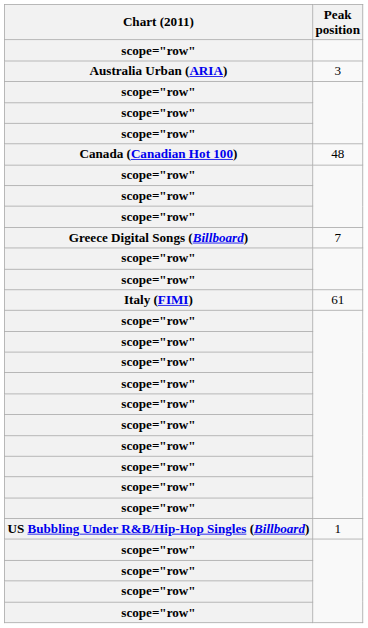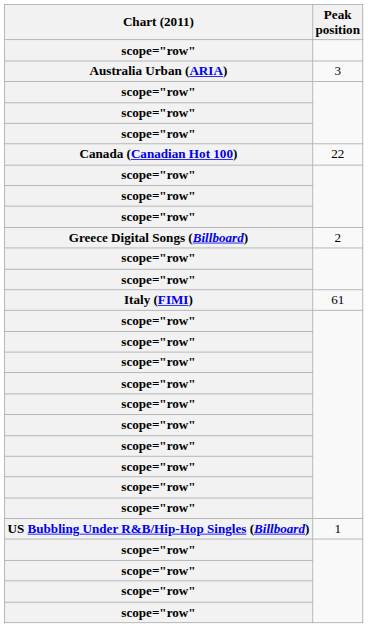(338, 154) 48 -> (338, 154) 22
(338, 237) 7 -> (338, 237) 2
